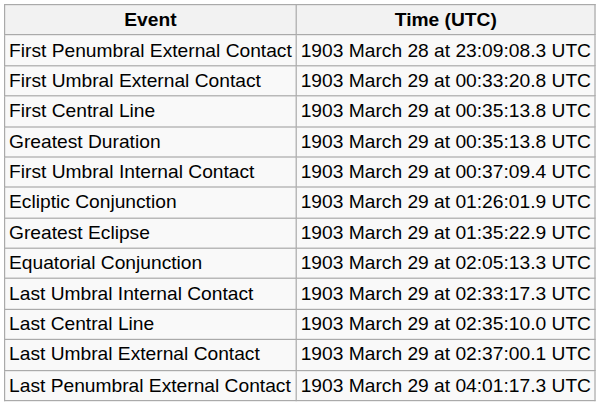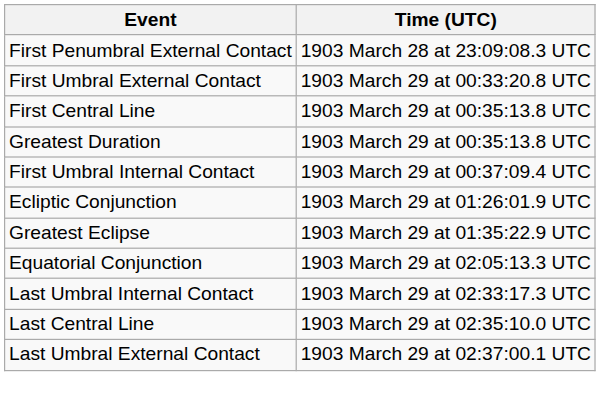- row: (150, 385)
